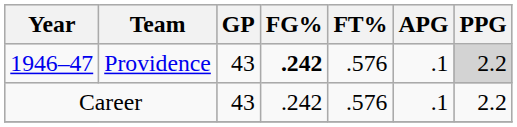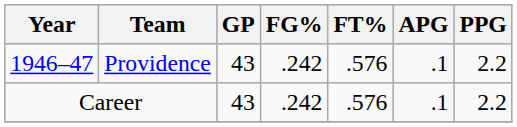(302, 63) bold -> (302, 63) normal
(492, 63) lightgrey background -> (492, 63) no background
